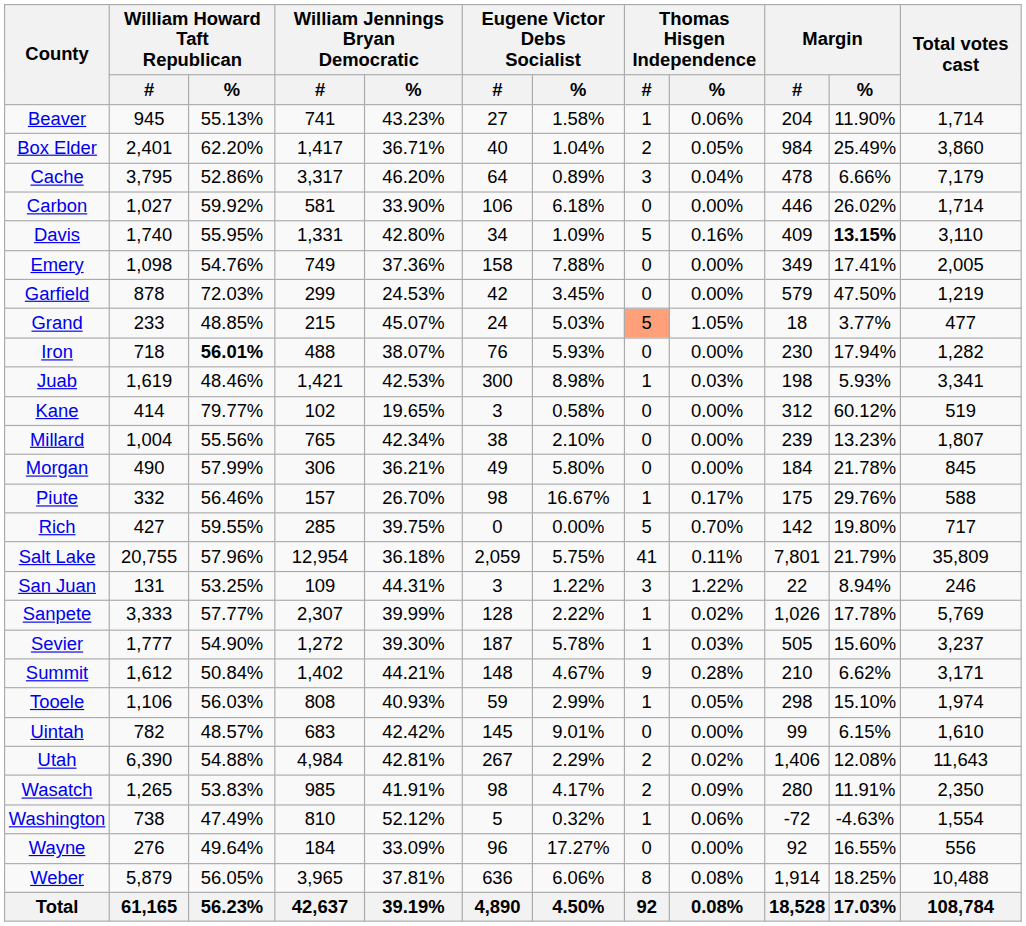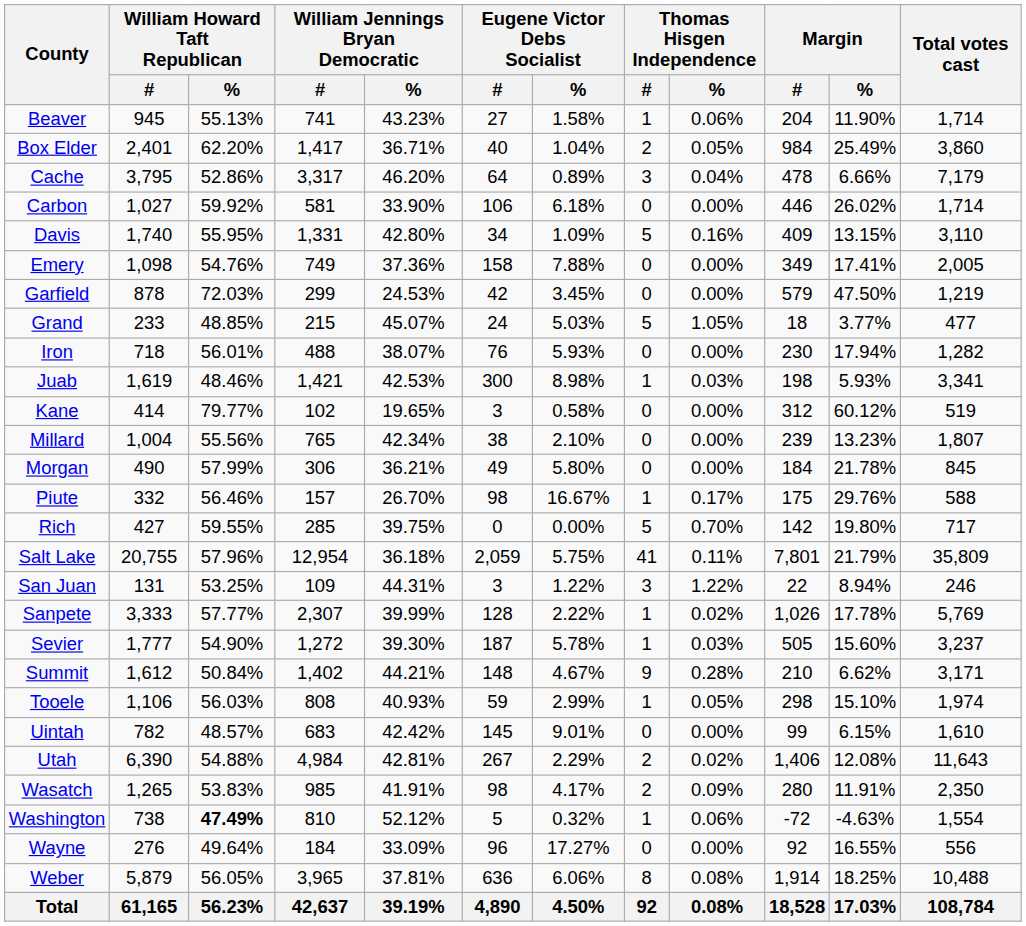(865, 235) bold -> (865, 235) normal
(647, 323) lightsalmon background -> (647, 323) no background
(232, 352) bold -> (232, 352) normal
(232, 819) normal -> (232, 819) bold
